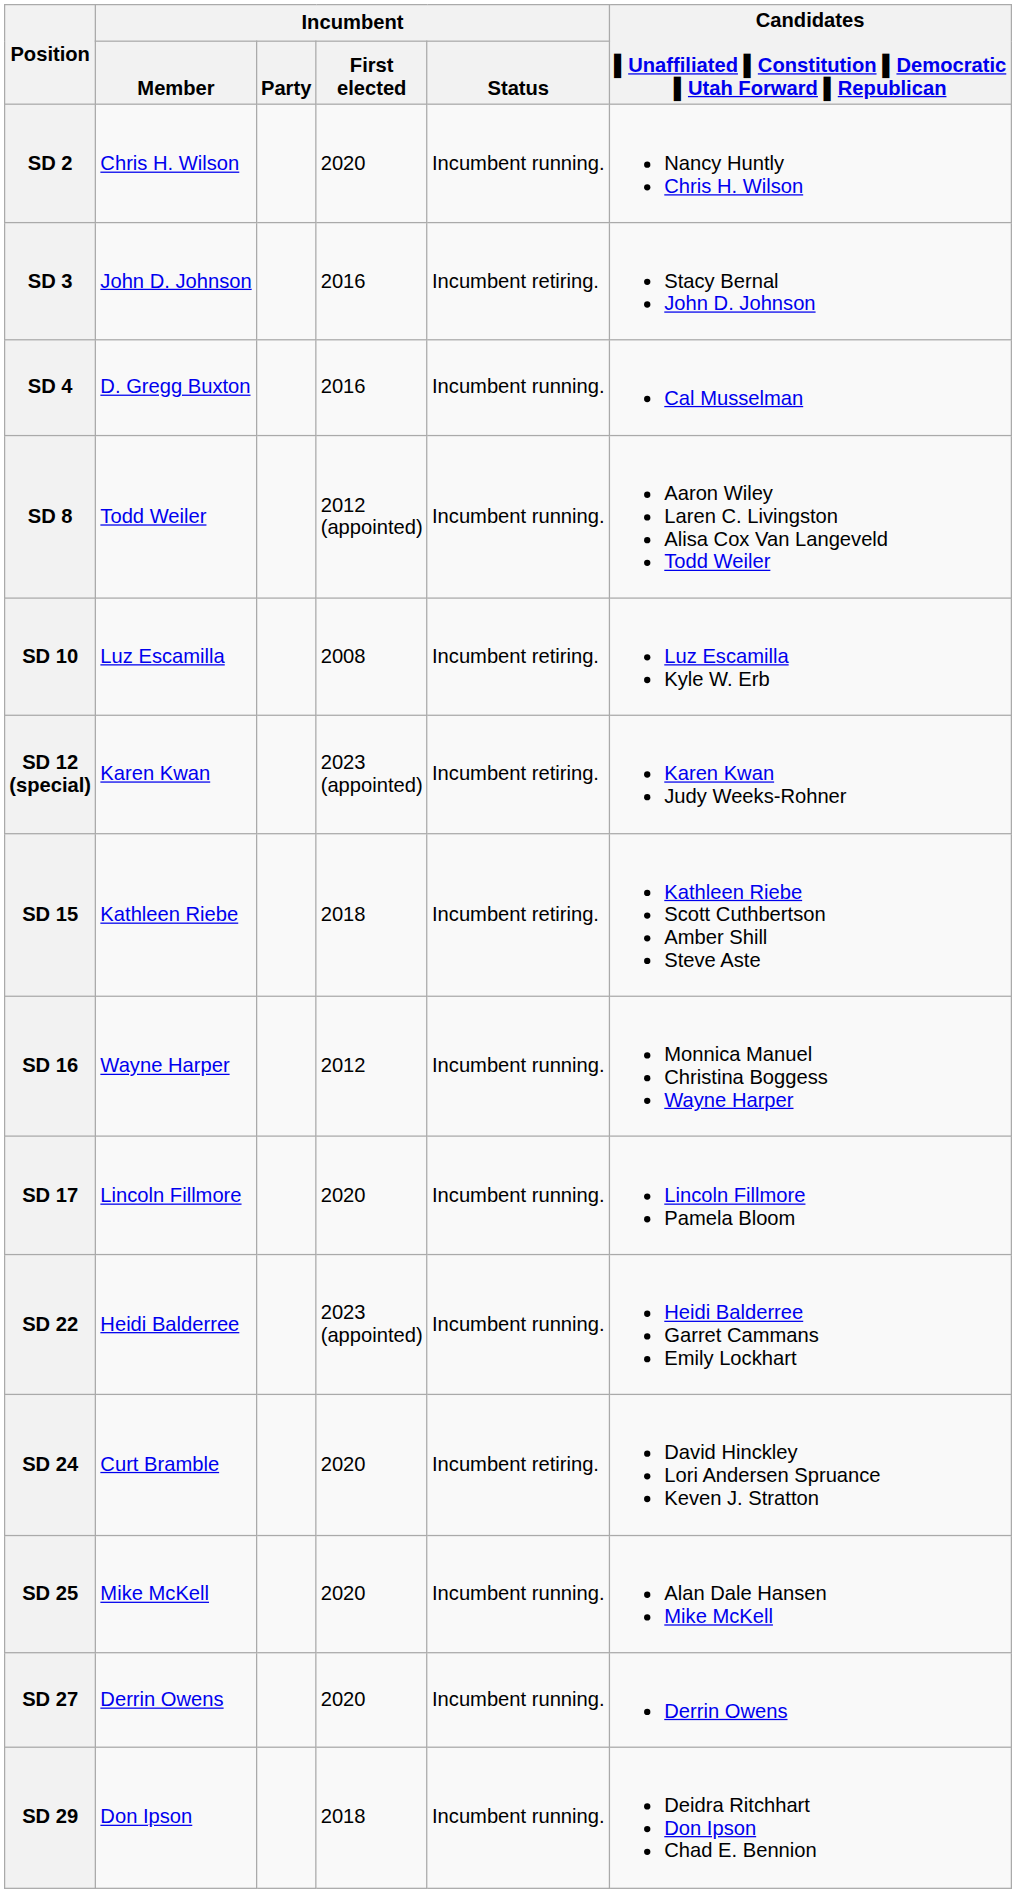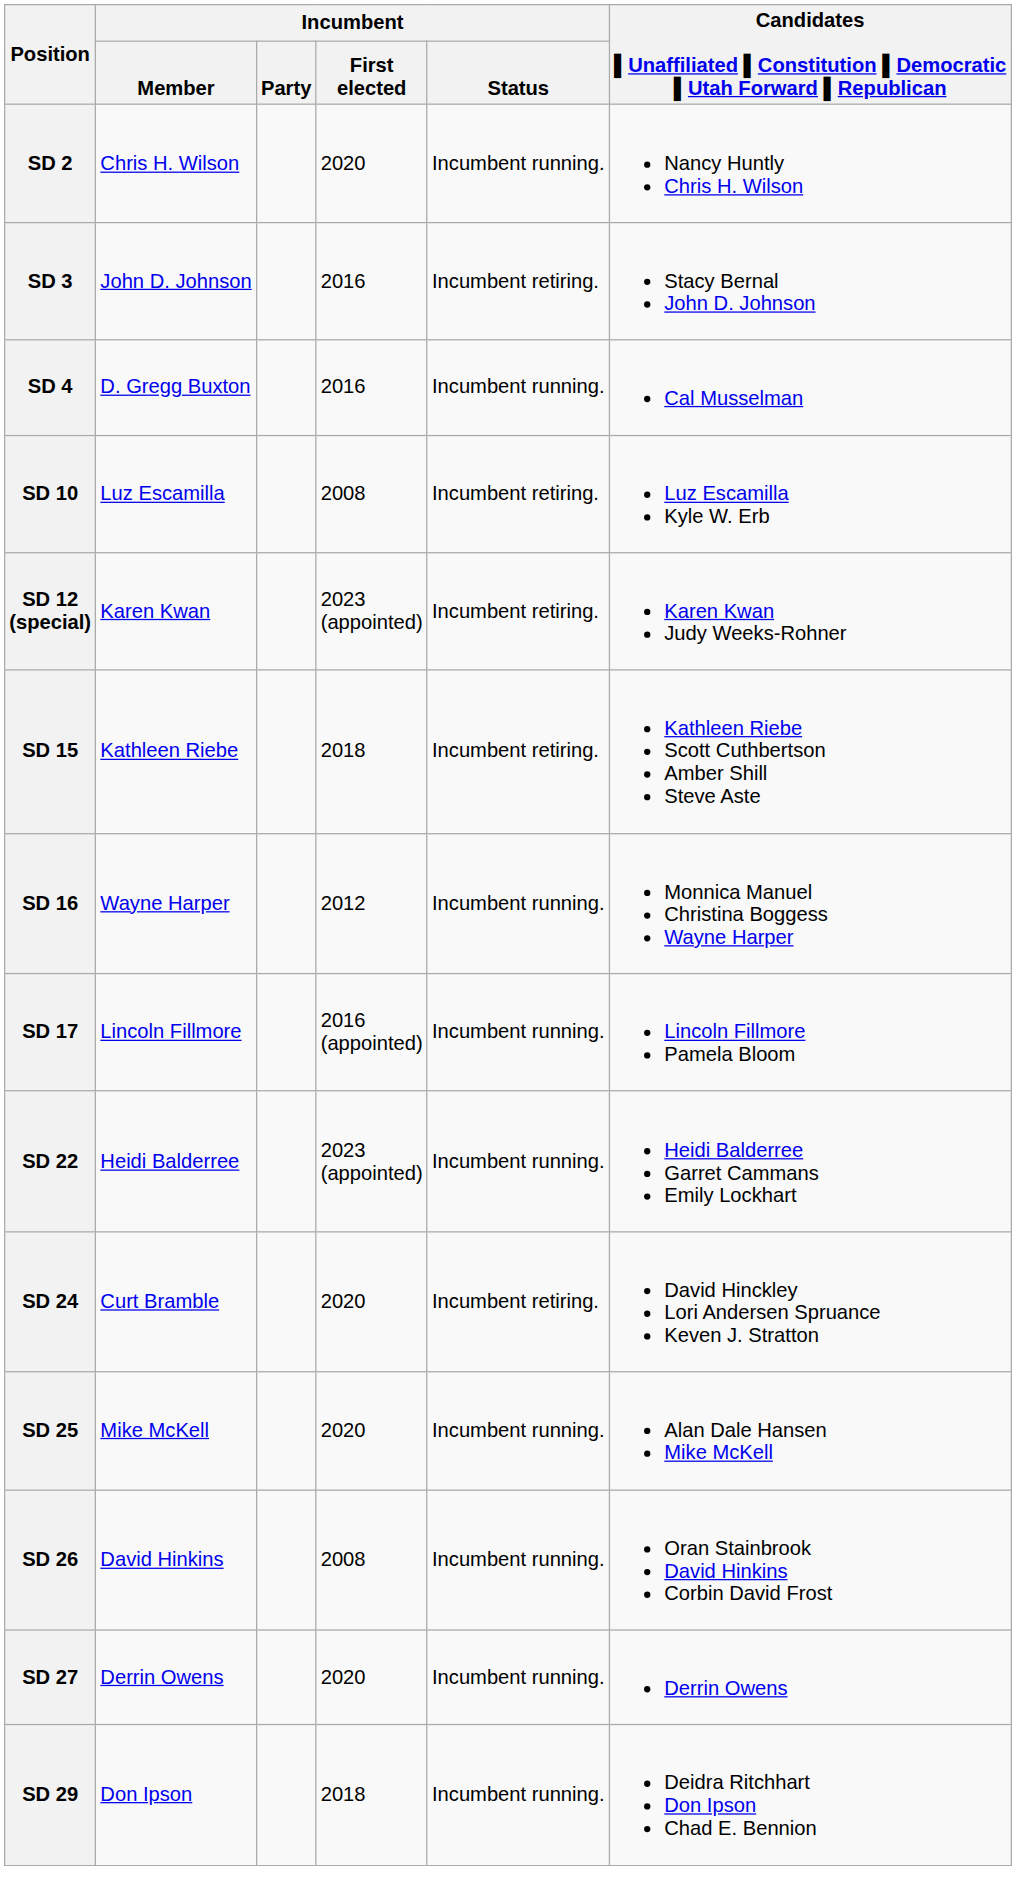- row: (50, 516)
(343, 1195) 2020 -> (372, 1032) 2016 (appointed)
+ row: (50, 1559)
